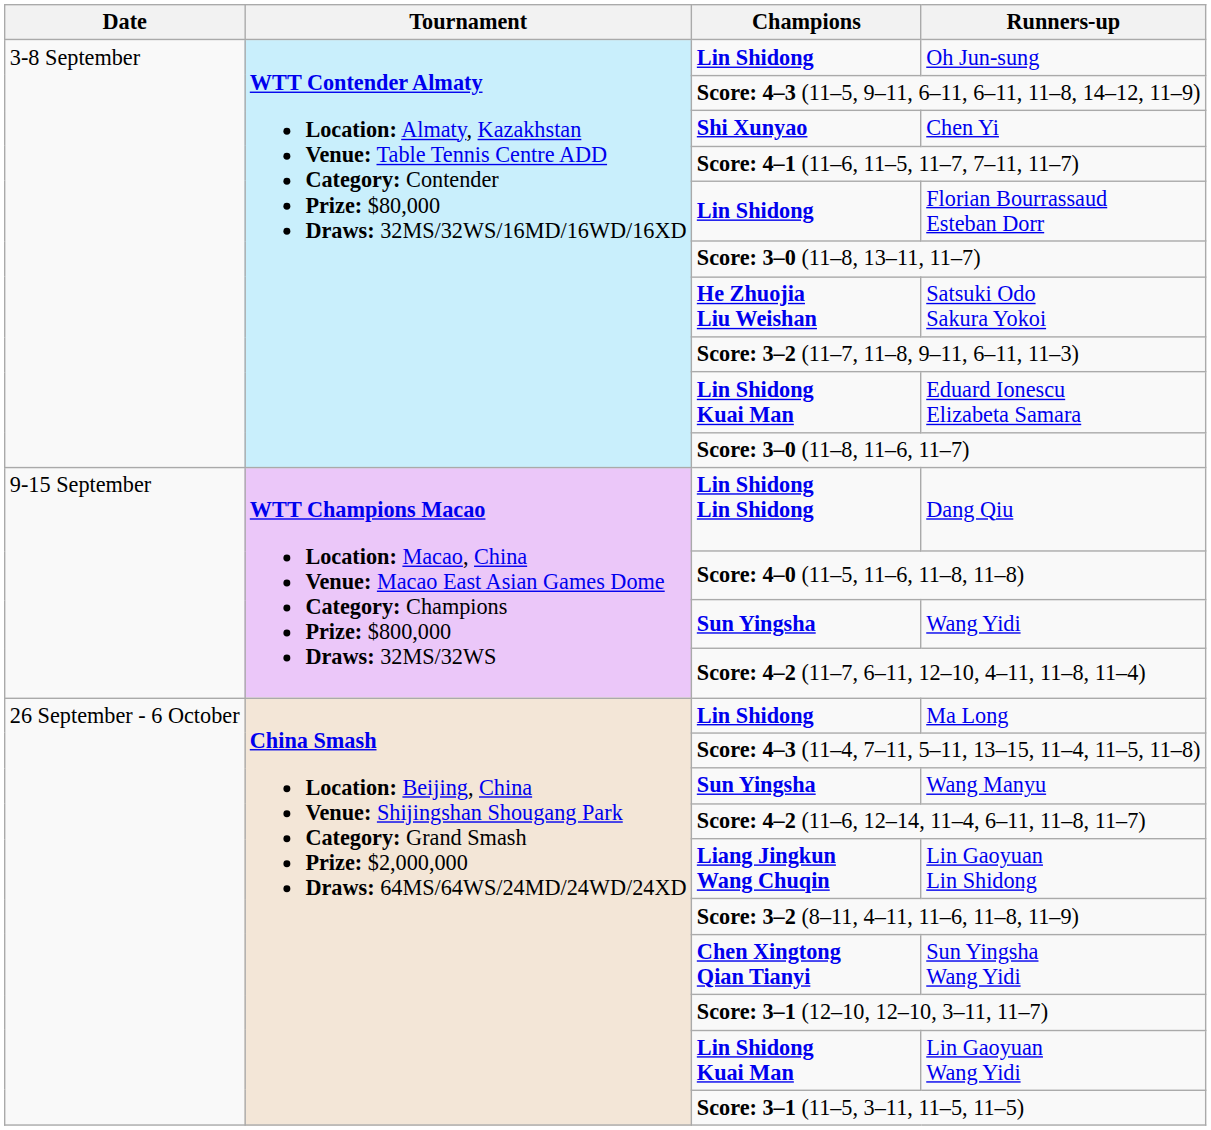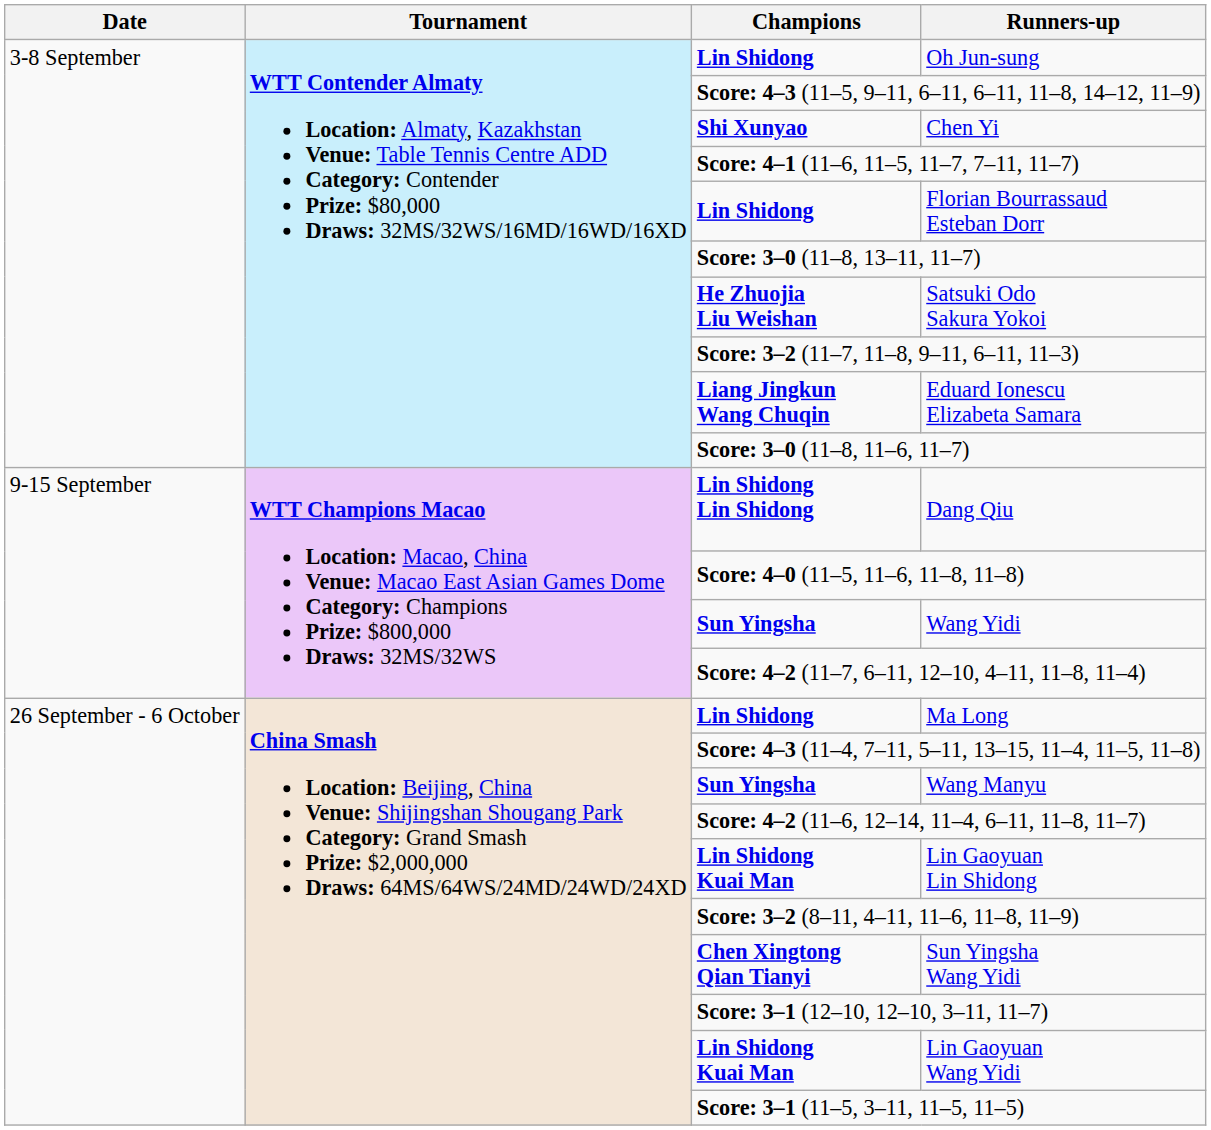(755, 402) Lin Shidong Kuai Man -> (766, 402) Liang Jingkun Wang Chuqin
(766, 868) Liang Jingkun Wang Chuqin -> (755, 868) Lin Shidong Kuai Man
